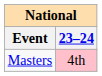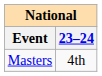(76, 60) pink background -> (76, 60) no background
